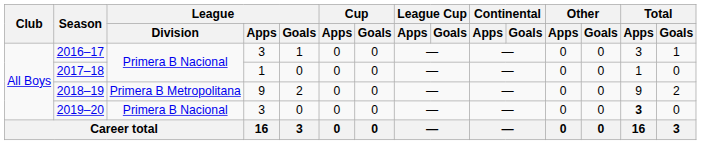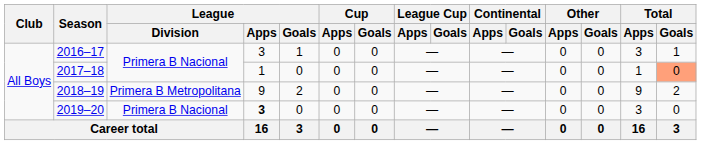(676, 71) no background -> (676, 71) lightsalmon background
(262, 110) normal -> (262, 110) bold
(639, 110) bold -> (639, 110) normal
